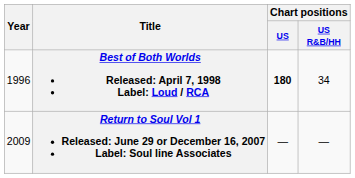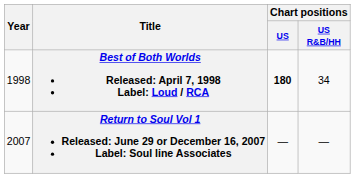(19, 80) 1996 -> (19, 80) 1998
(19, 142) 2009 -> (19, 142) 2007
